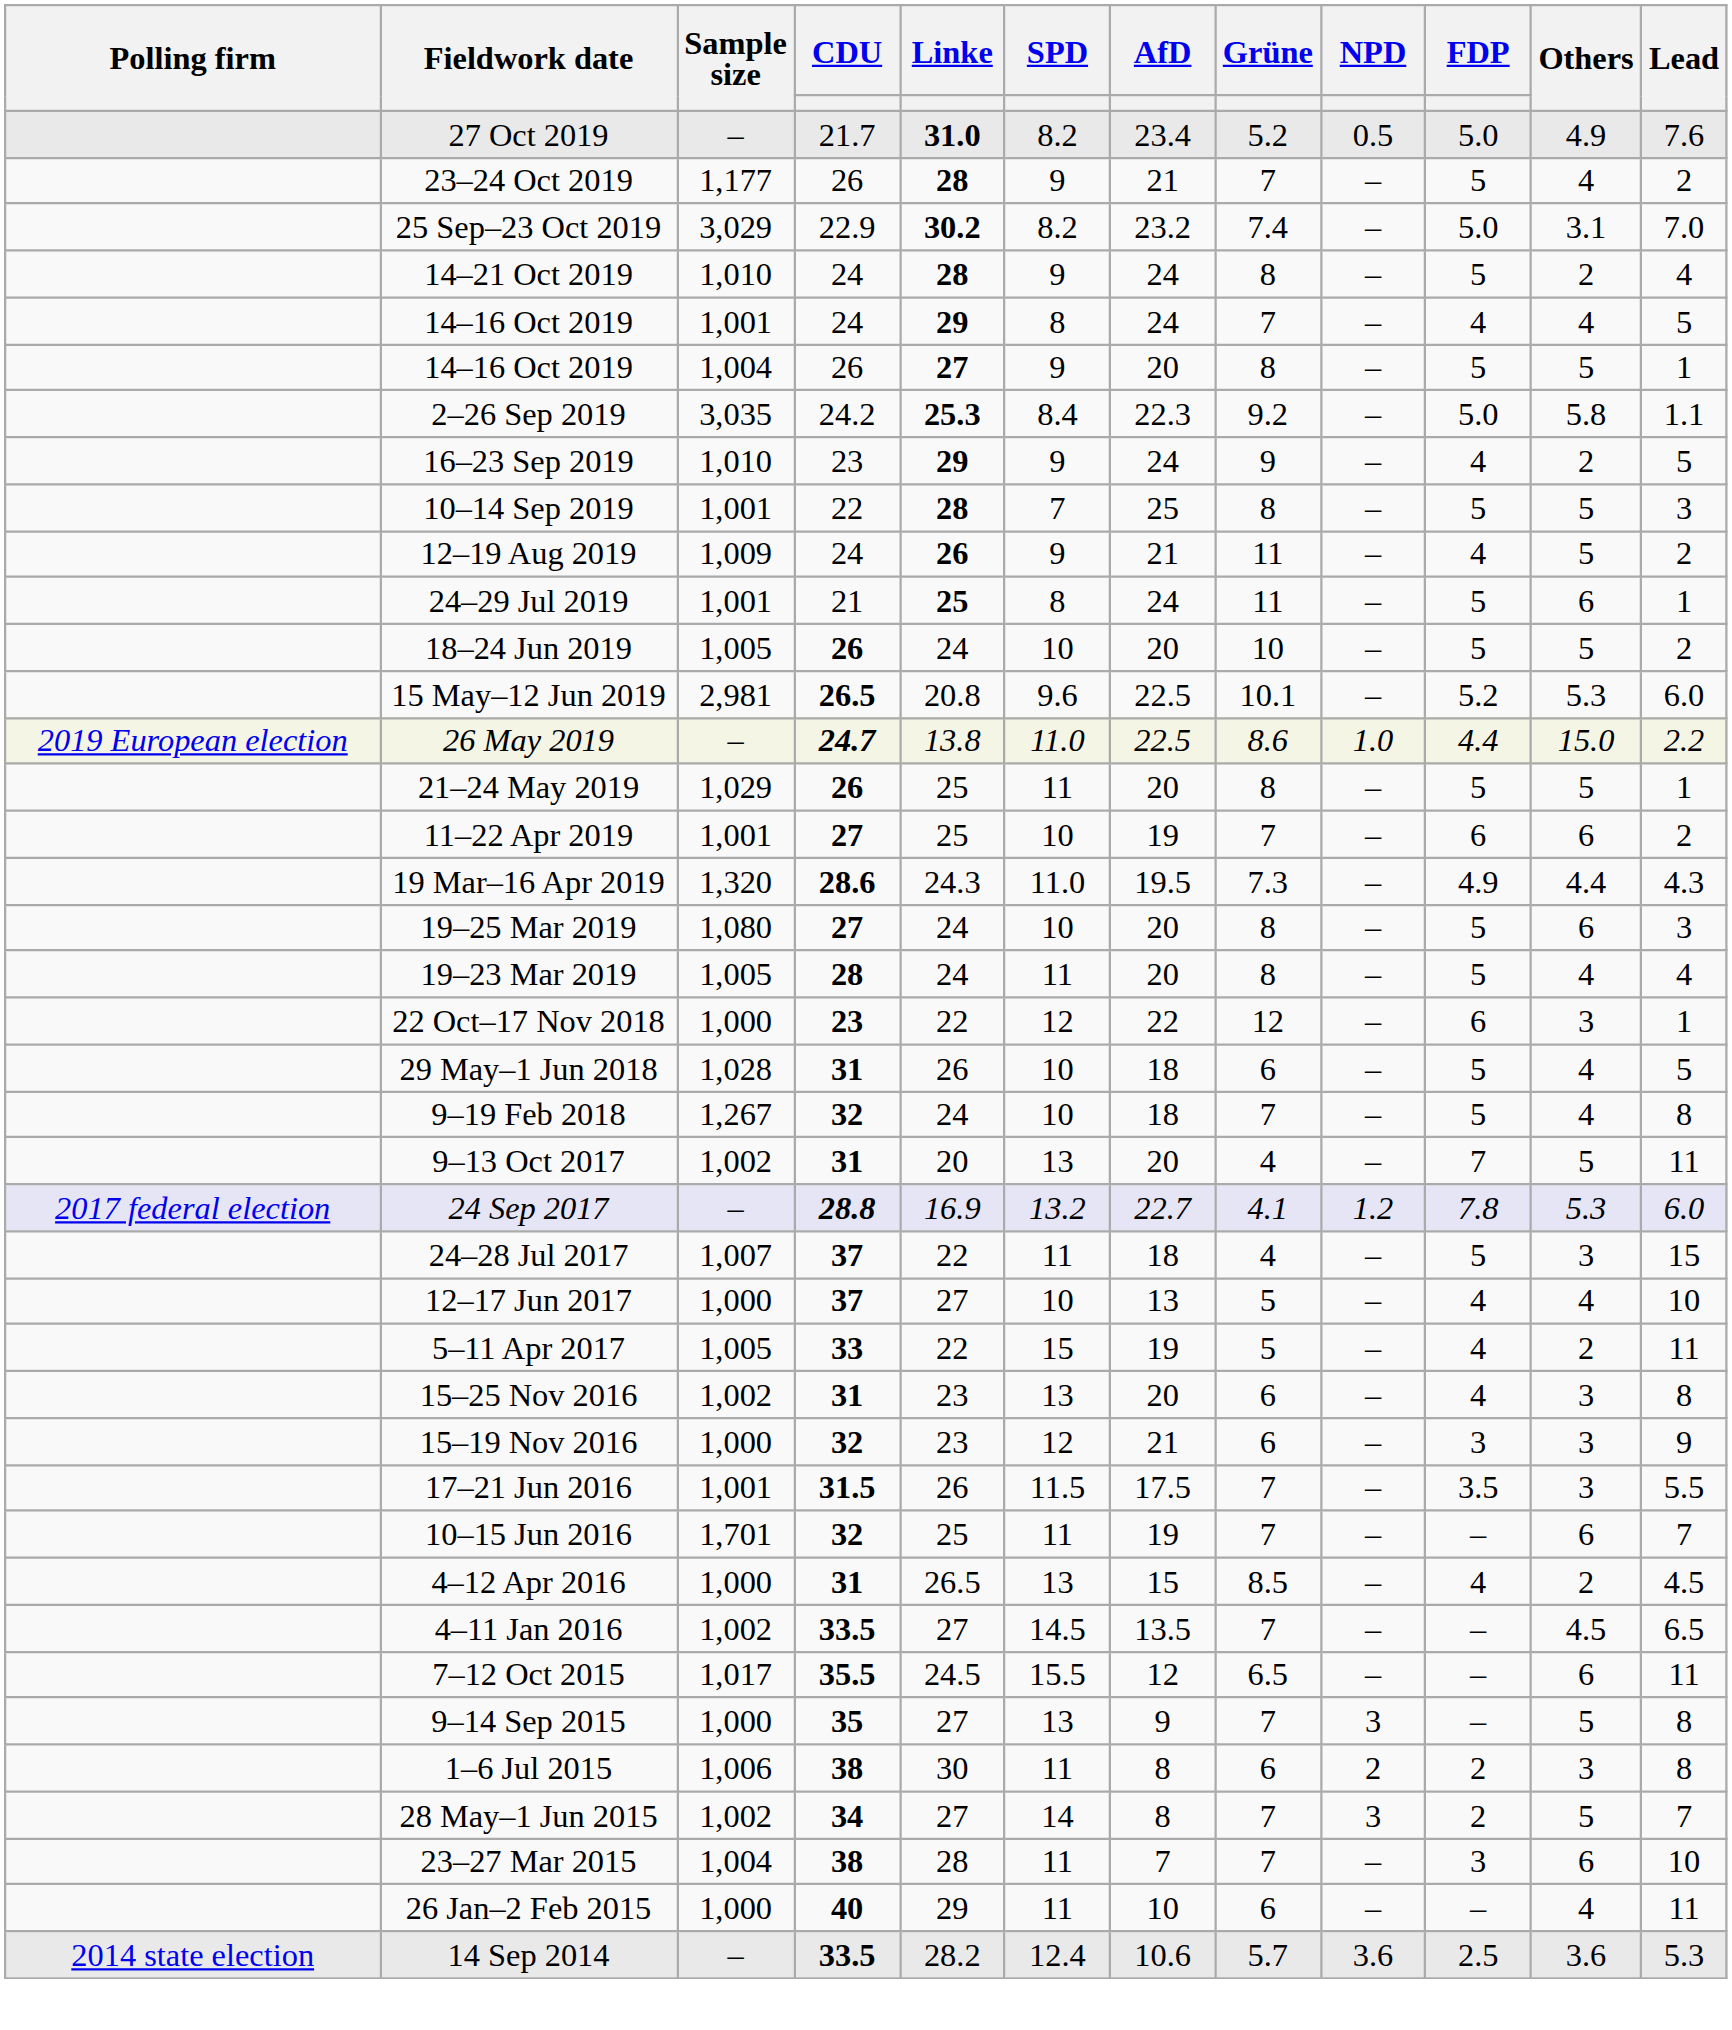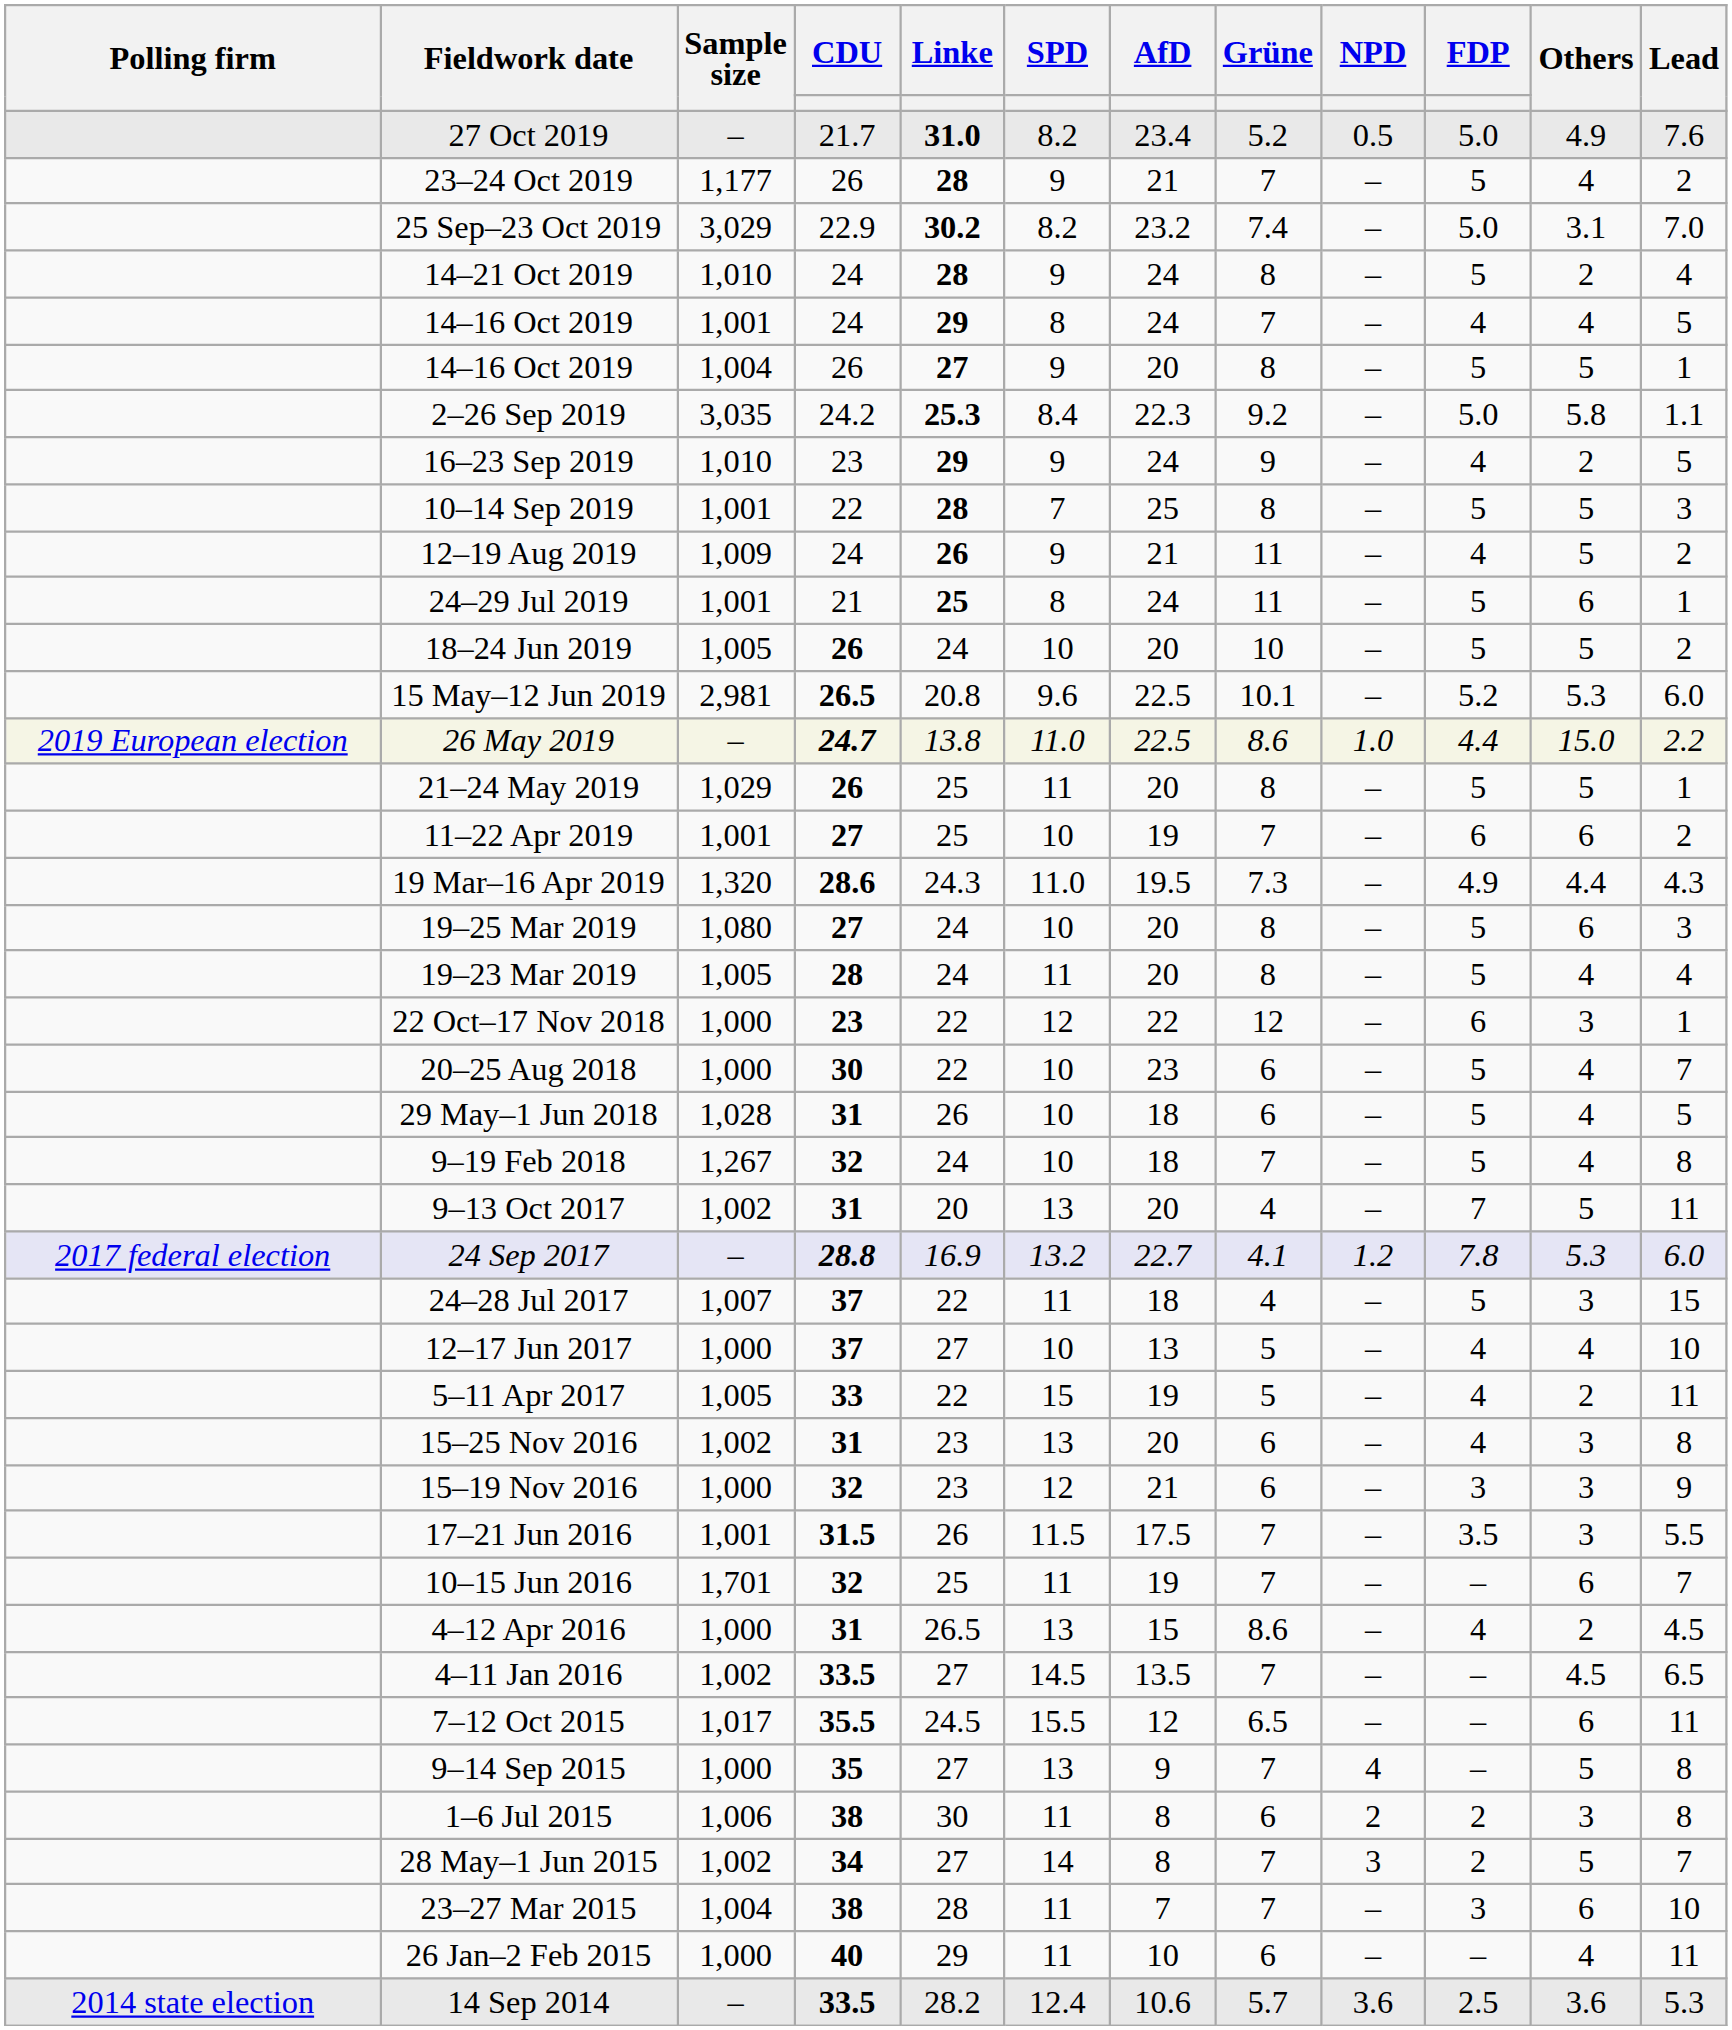+ row: (529, 1068)
(1268, 1581) 8.5 -> (1268, 1628) 8.6
(1373, 1721) 3 -> (1373, 1768) 4
